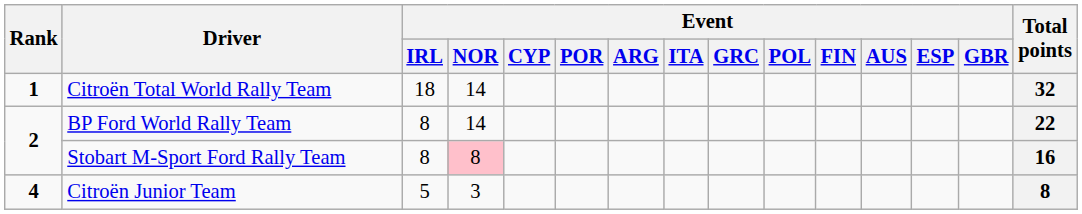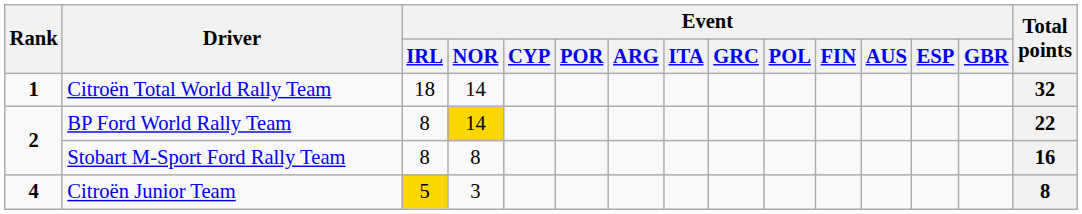(475, 123) no background -> (475, 123) gold background
(475, 157) pink background -> (475, 157) no background
(425, 191) no background -> (425, 191) gold background
